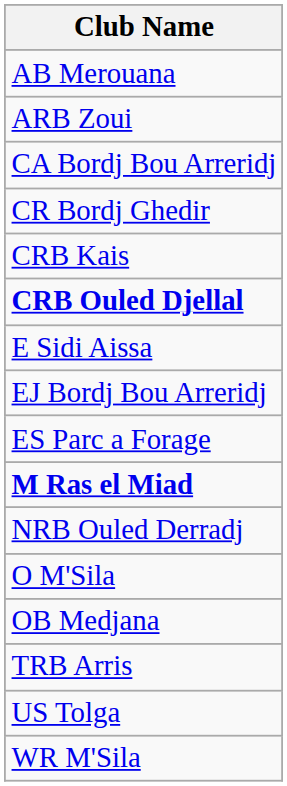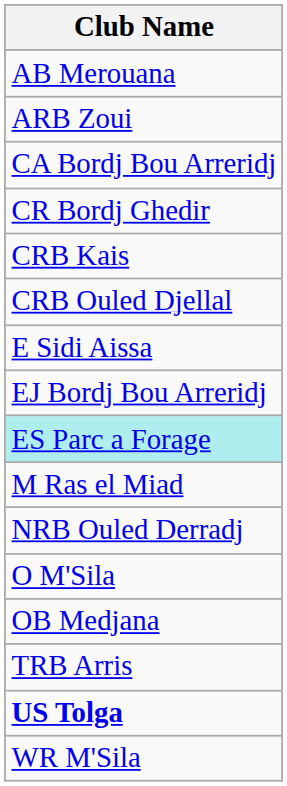(128, 301) bold -> (122, 301) normal
(111, 438) no background -> (111, 438) paleturquoise background
(102, 484) bold -> (98, 484) normal
(66, 712) normal -> (67, 712) bold
